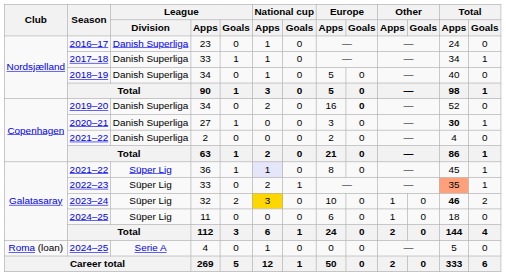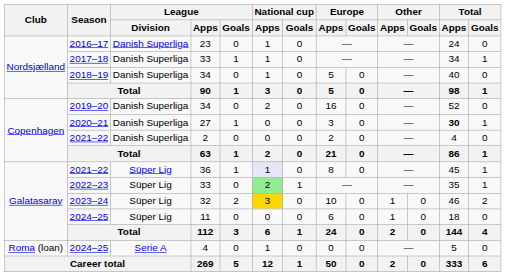(362, 106) bold -> (362, 106) normal
(267, 185) no background -> (267, 185) lightgreen background
(454, 185) lightsalmon background -> (454, 185) no background
(454, 201) bold -> (454, 201) normal
